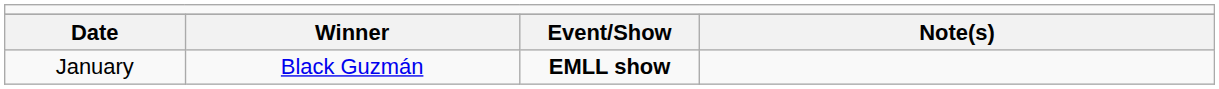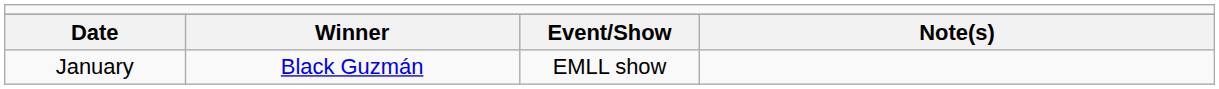(610, 66) bold -> (610, 66) normal
